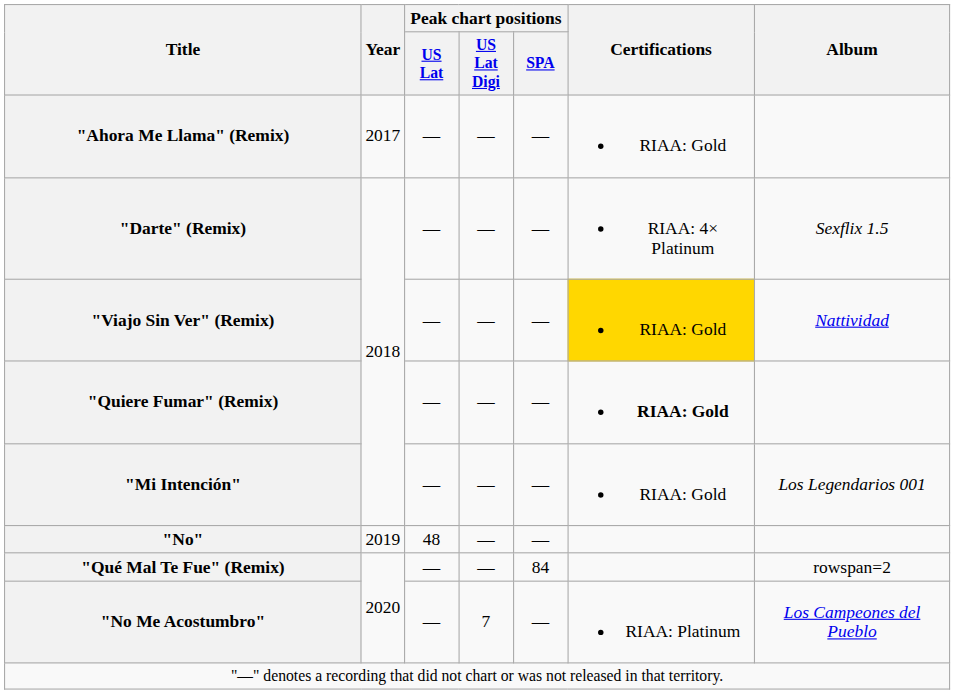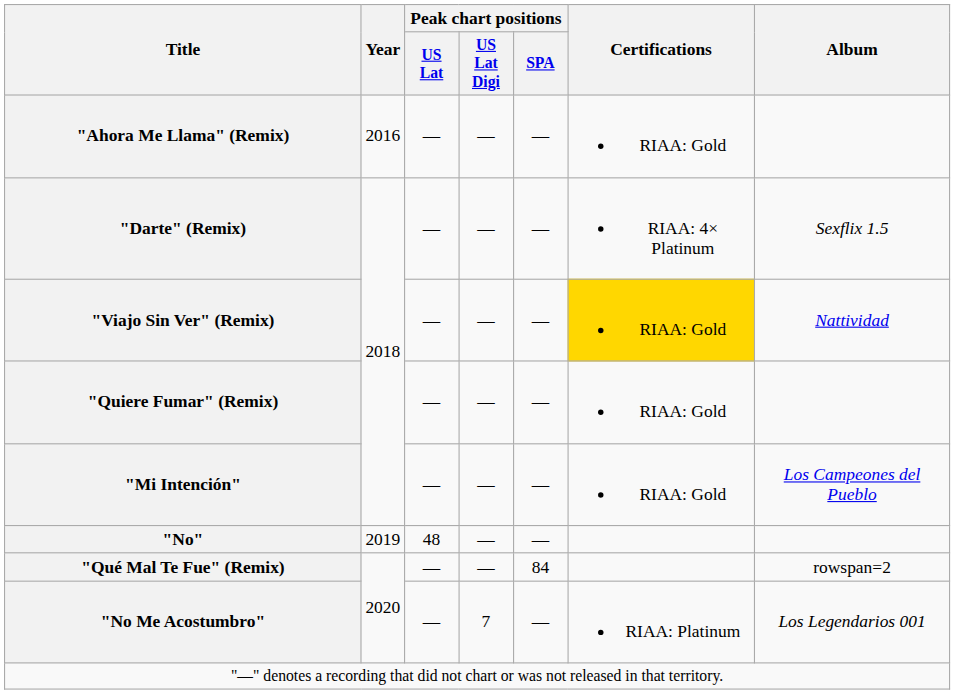(383, 136) 2017 -> (383, 136) 2016
(661, 412) bold -> (661, 412) normal
(852, 484) Los Legendarios 001 -> (852, 484) Los Campeones del Pueblo
(852, 621) Los Campeones del Pueblo -> (852, 621) Los Legendarios 001
